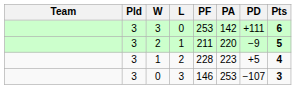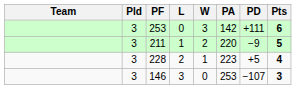columns swapped: (158, 12) <-> (205, 12)
